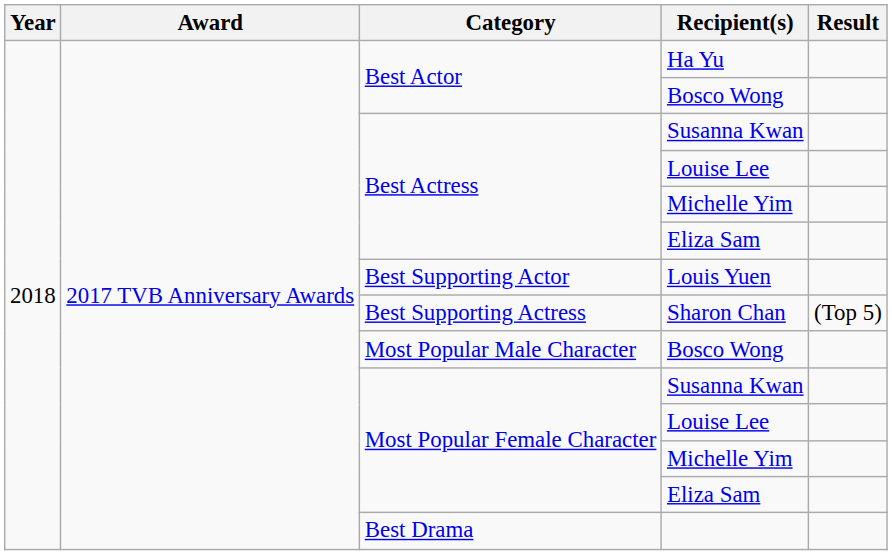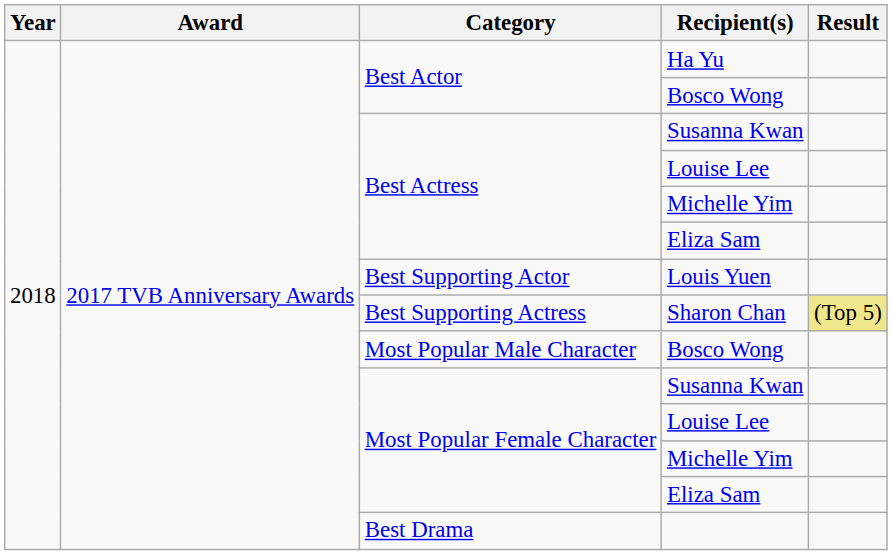(848, 312) no background -> (848, 312) khaki background
